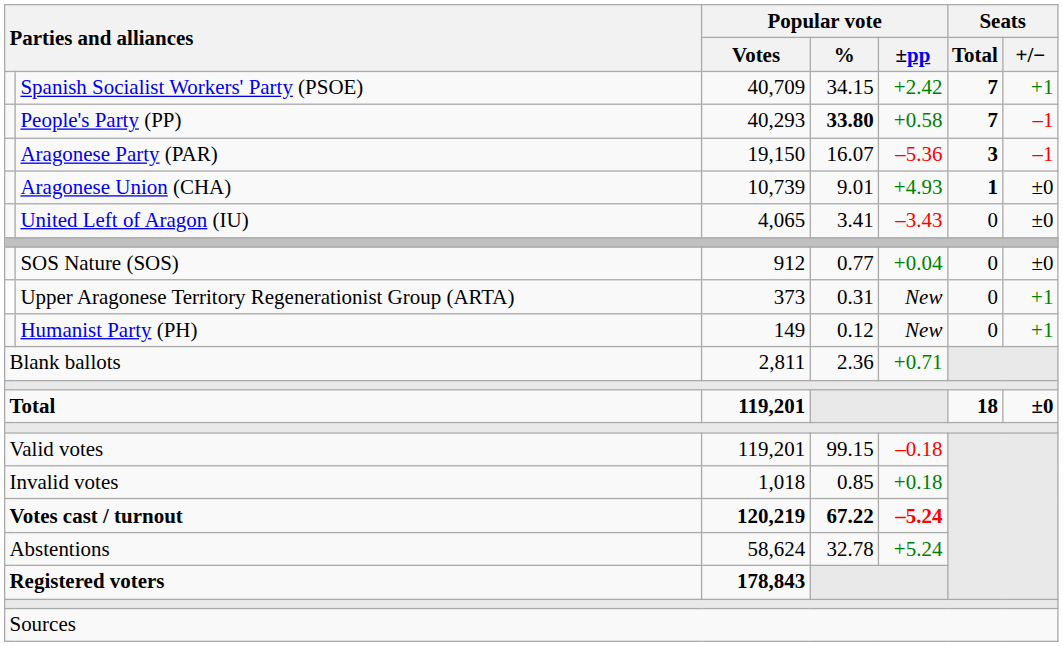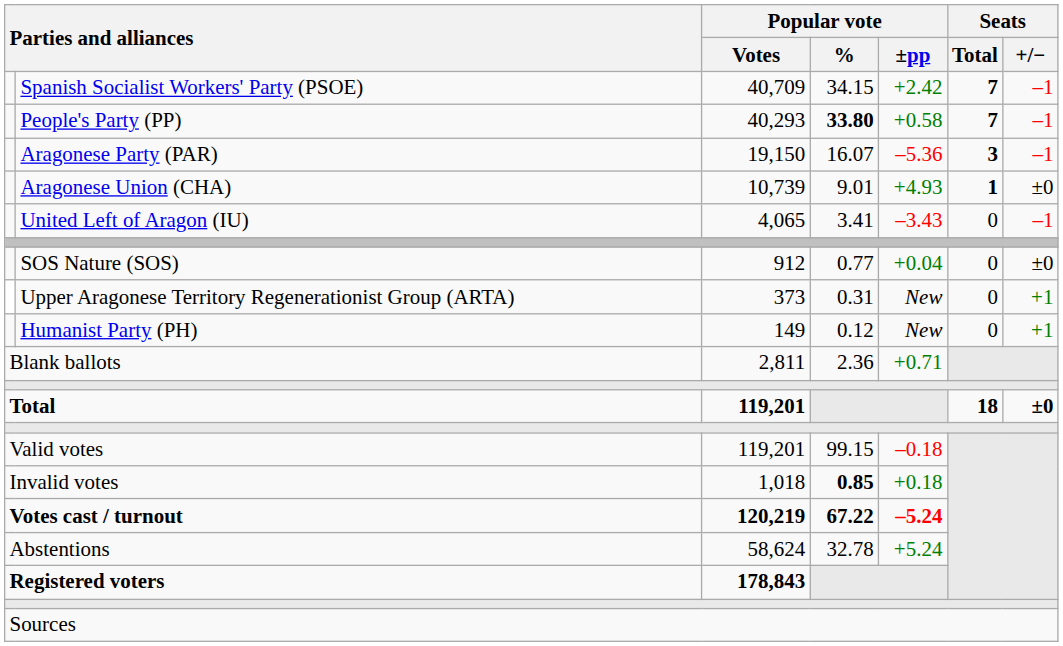(1042, 87) +1 -> (1043, 87) –1
(1042, 220) ±0 -> (1043, 220) –1
(855, 482) normal -> (855, 482) bold
